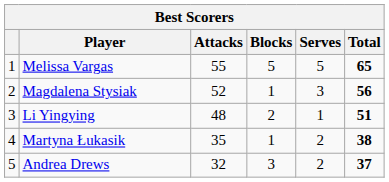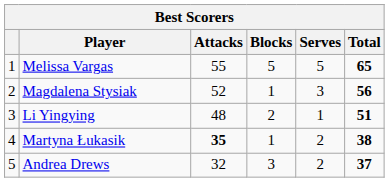(218, 140) normal -> (218, 140) bold
